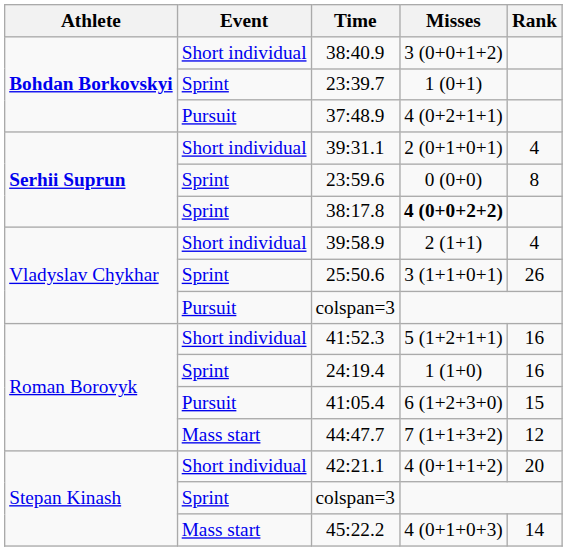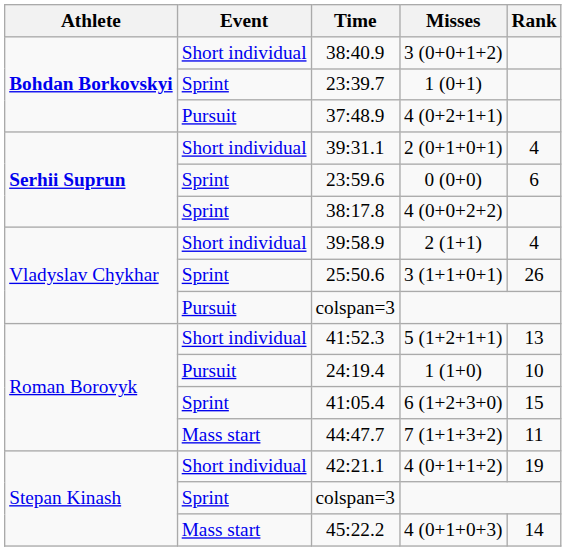(534, 179) 8 -> (534, 179) 6
(453, 211) bold -> (453, 211) normal
(534, 339) 16 -> (534, 339) 13
(205, 370) Sprint -> (209, 370) Pursuit
(534, 370) 16 -> (534, 370) 10
(209, 402) Pursuit -> (205, 402) Sprint
(534, 434) 12 -> (534, 434) 11
(534, 466) 20 -> (534, 466) 19
